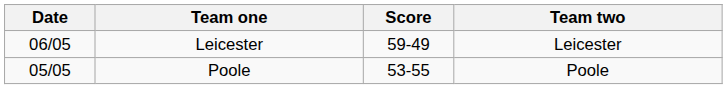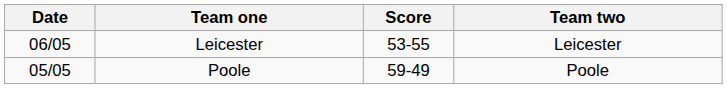(408, 44) 59-49 -> (408, 44) 53-55
(408, 70) 53-55 -> (408, 70) 59-49
